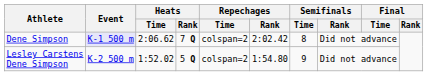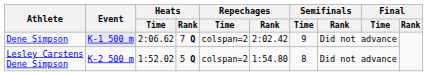(304, 39) 8 -> (304, 39) 9
(304, 58) 9 -> (304, 58) 8
